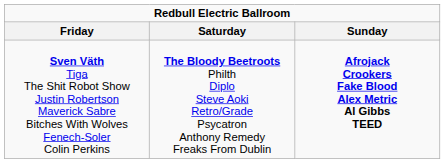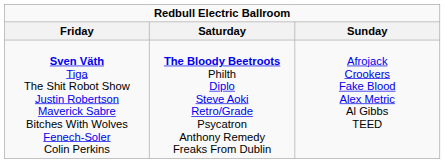(367, 93) bold -> (367, 93) normal
